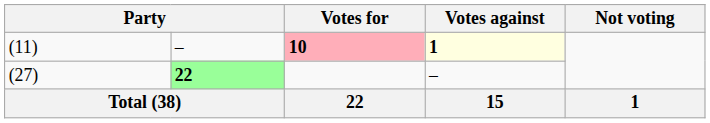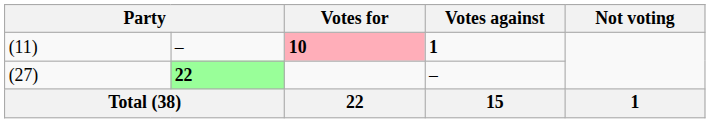(433, 46) lightyellow background -> (433, 46) no background
